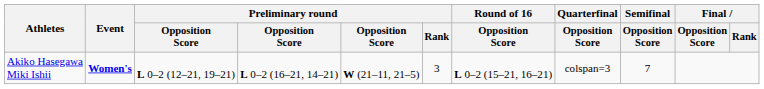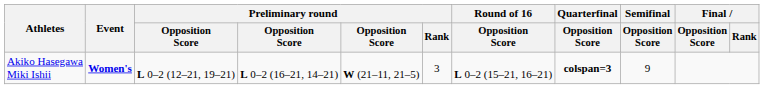(587, 68) normal -> (587, 68) bold
(648, 68) 7 -> (648, 68) 9
